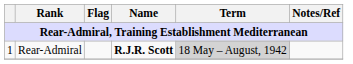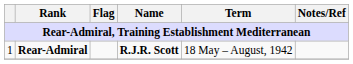(50, 50) normal -> (53, 50) bold
(233, 50) lightgrey background -> (238, 50) no background
